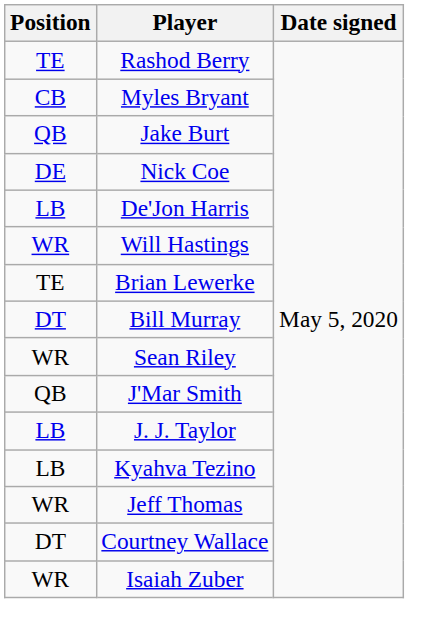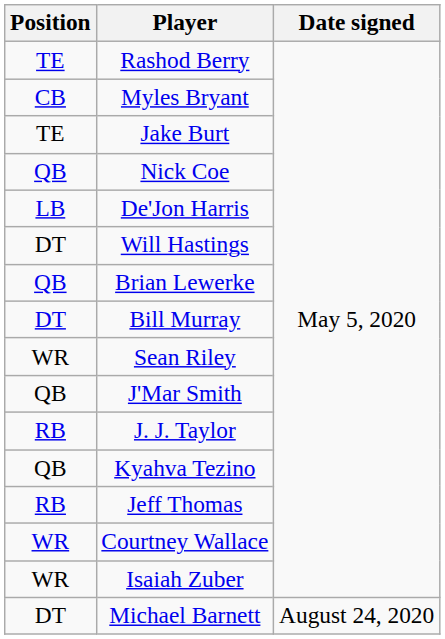(50, 134) QB -> (50, 134) TE
(50, 171) DE -> (50, 171) QB
(50, 245) WR -> (50, 245) DT
(50, 282) TE -> (50, 282) QB
(50, 430) LB -> (50, 430) RB
(50, 467) LB -> (50, 467) QB
(50, 504) WR -> (50, 504) RB
(50, 541) DT -> (50, 541) WR
+ row: (185, 615)
